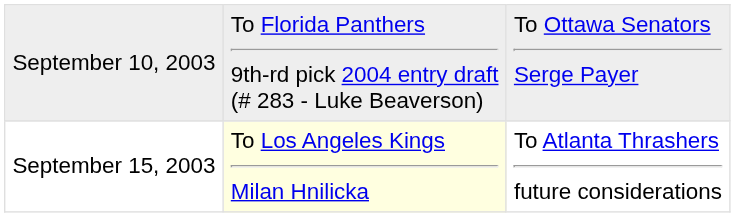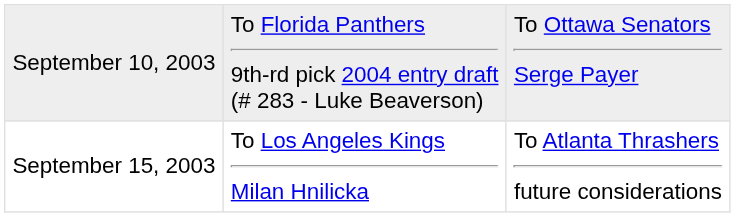(365, 166) lightyellow background -> (365, 166) no background
